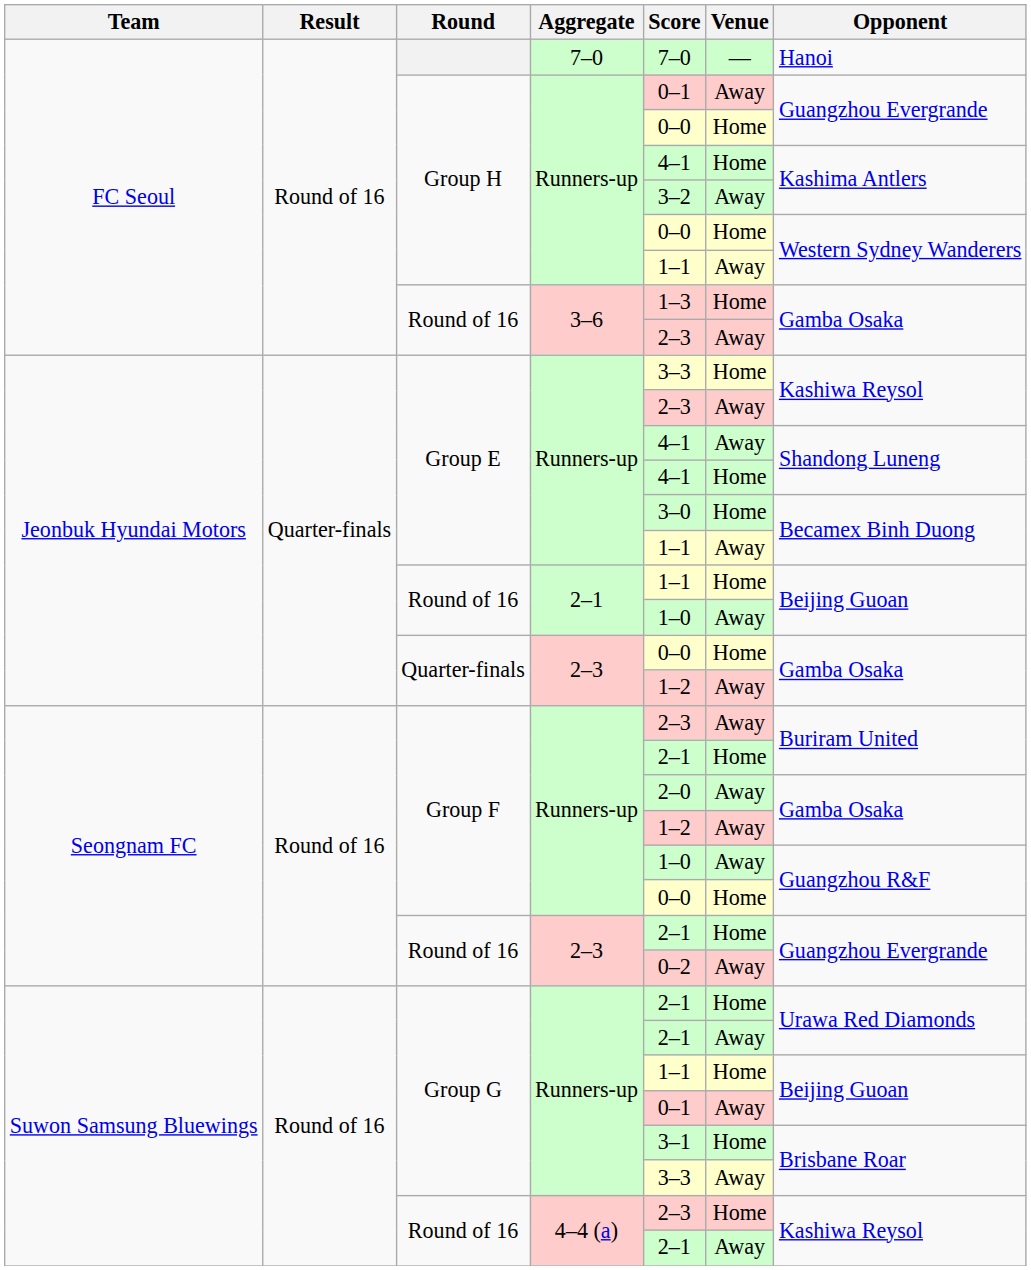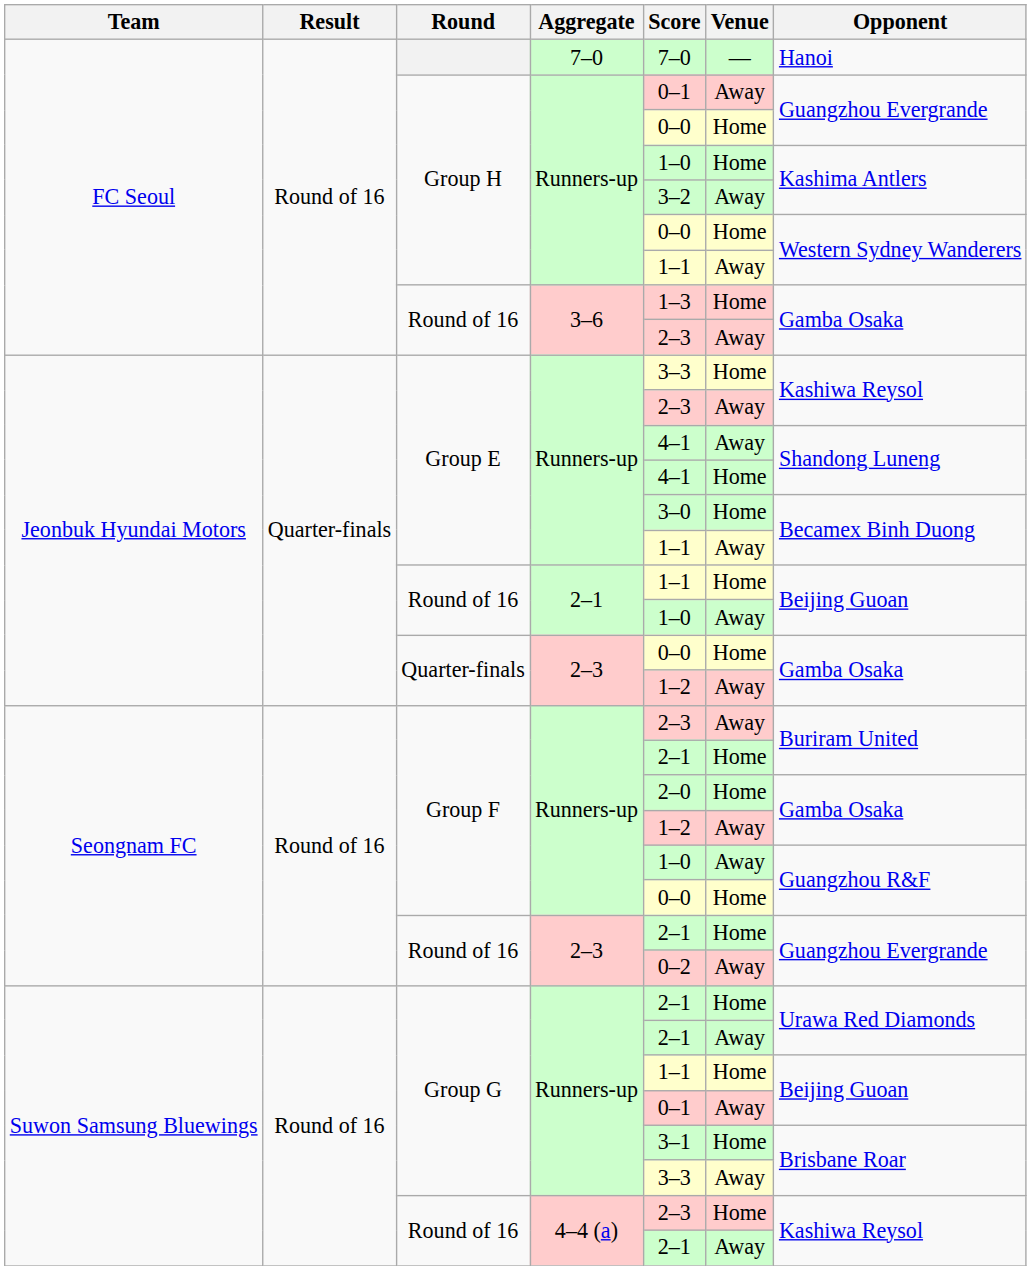(674, 162) 4–1 -> (674, 162) 1–0
(740, 792) Away -> (740, 792) Home
